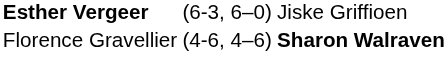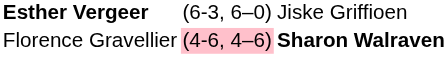(227, 40) no background -> (227, 40) pink background
